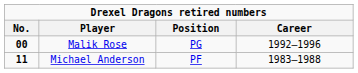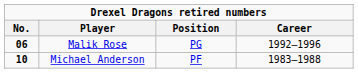(22, 44) 00 -> (22, 44) 06
(22, 60) 11 -> (22, 60) 10
